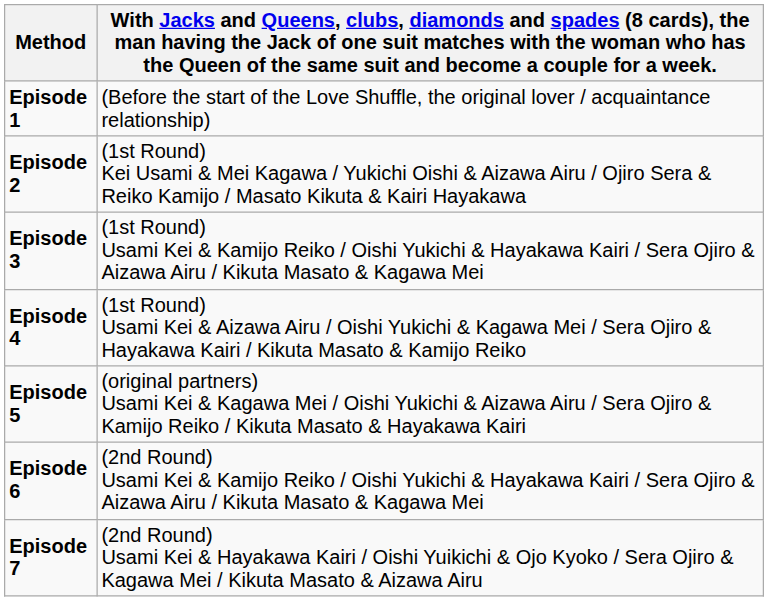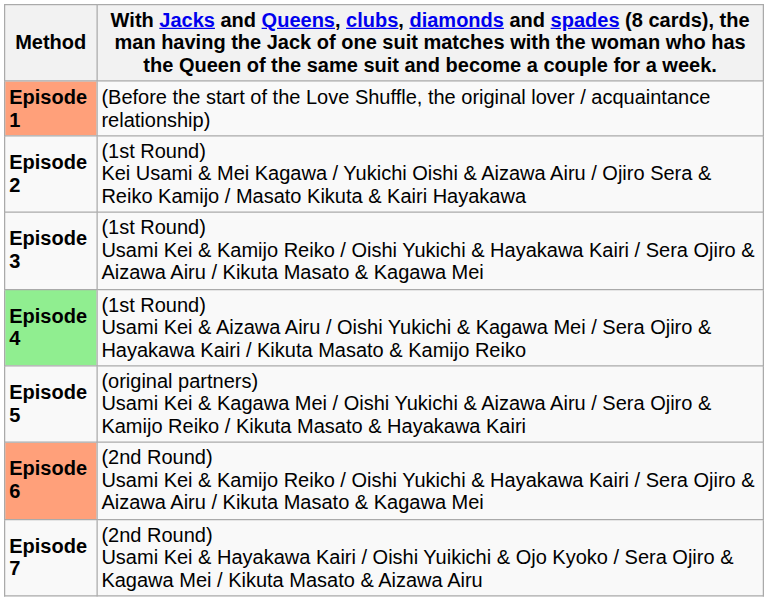(48, 108) no background -> (48, 108) lightsalmon background
(48, 327) no background -> (48, 327) lightgreen background
(48, 480) no background -> (48, 480) lightsalmon background
